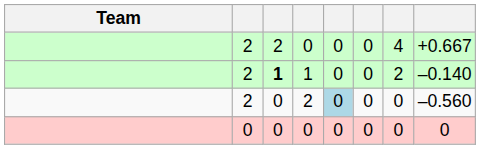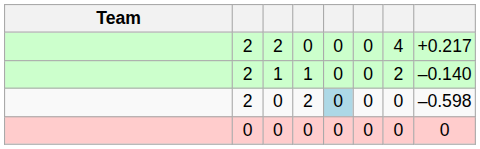(445, 46) +0.667 -> (445, 46) +0.217
(278, 74) bold -> (278, 74) normal
(445, 102) –0.560 -> (445, 102) –0.598
